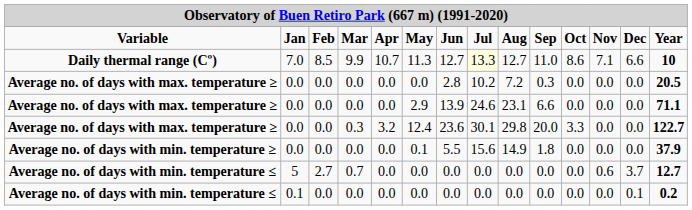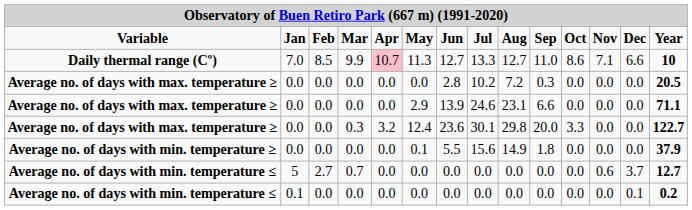(387, 60) no background -> (387, 60) pink background
(483, 60) lightyellow background -> (483, 60) no background
